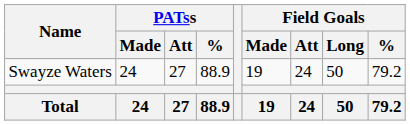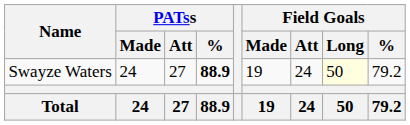(215, 71) normal -> (215, 71) bold
(335, 71) no background -> (335, 71) lightyellow background
